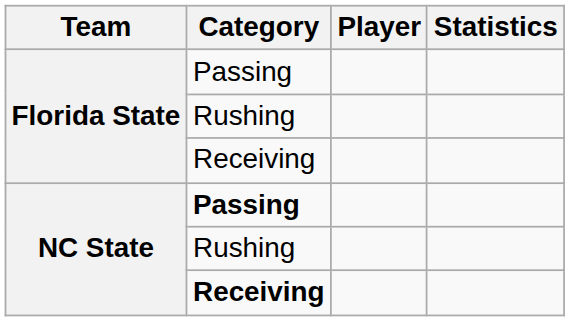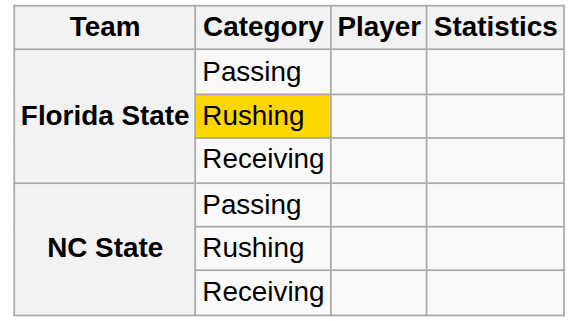(244, 115) no background -> (253, 115) gold background
(246, 204) bold -> (252, 204) normal
(259, 292) bold -> (263, 292) normal
